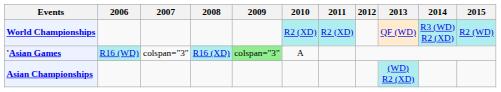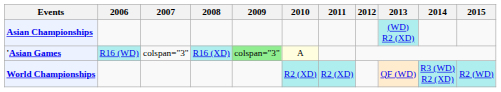rows swapped: (50, 74) <-> (51, 33)
(300, 53) no background -> (300, 53) lightyellow background
